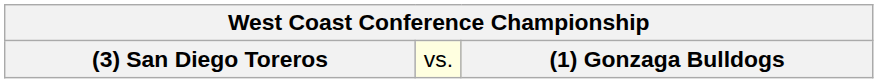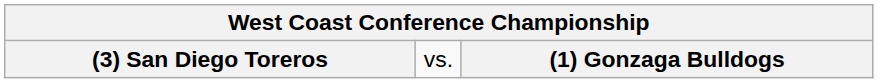(438, 58) lightyellow background -> (438, 58) no background
